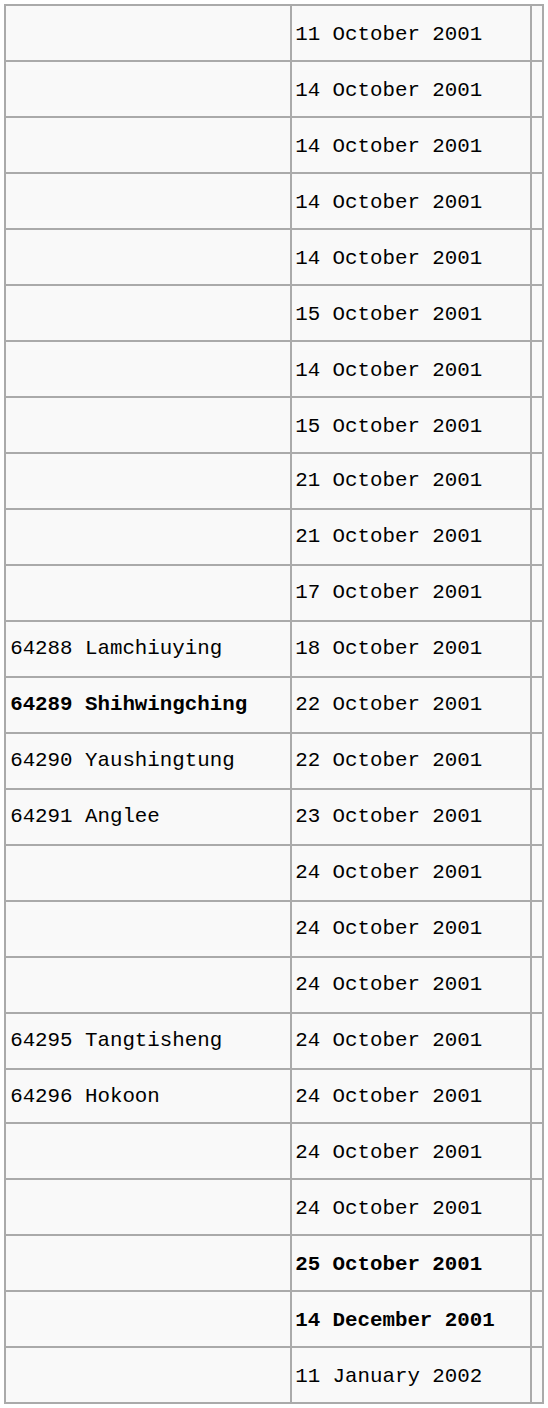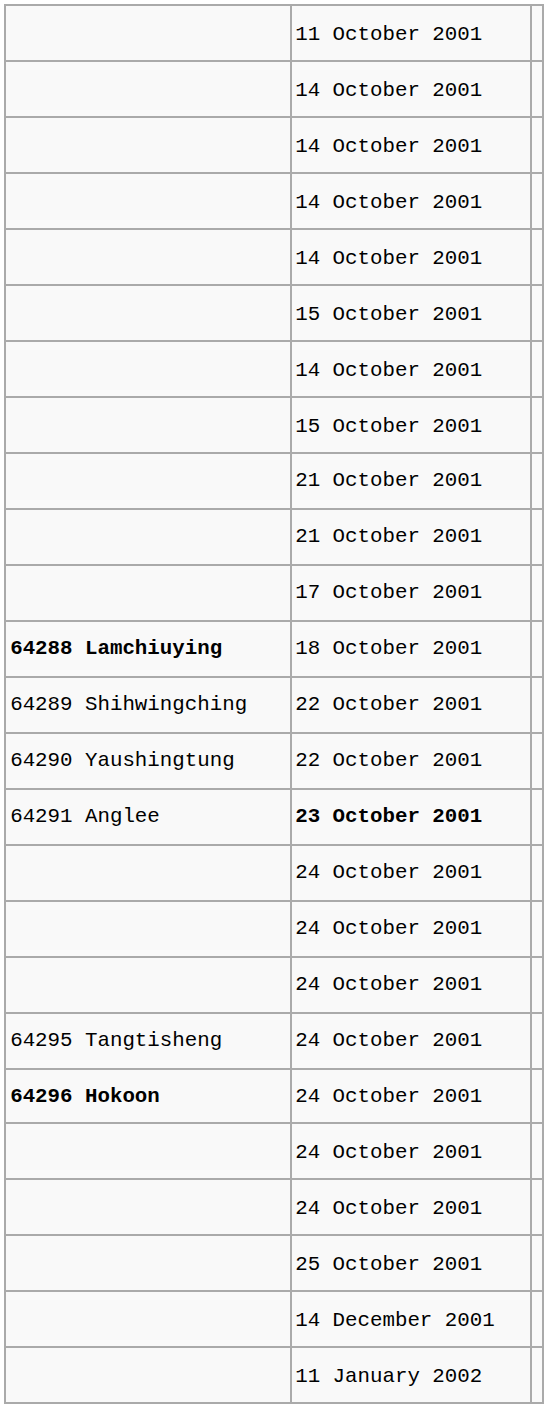(116, 649) normal -> (116, 649) bold
(129, 705) bold -> (129, 705) normal
(389, 816) normal -> (389, 816) bold
(85, 1096) normal -> (85, 1096) bold
(389, 1264) bold -> (389, 1264) normal
(395, 1320) bold -> (395, 1320) normal
